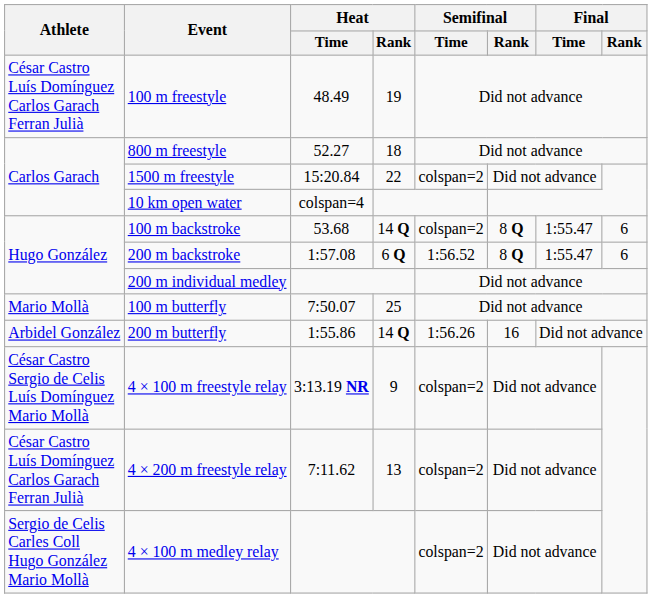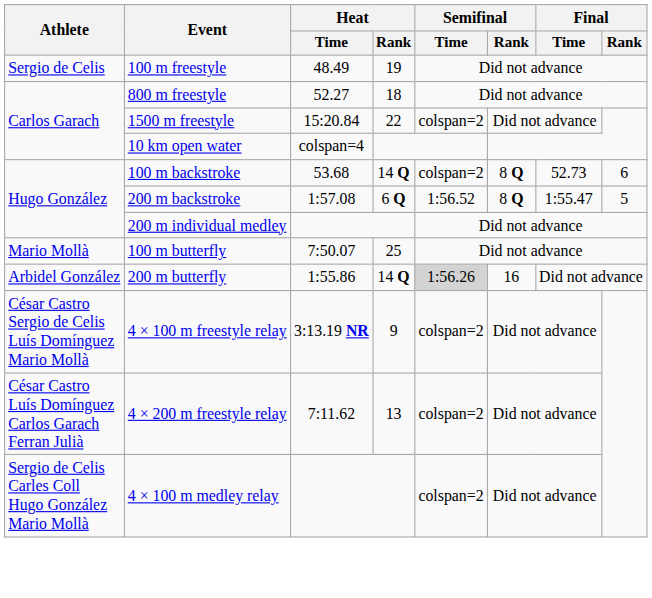(61, 96) César Castro Luís Domínguez Carlos Garach Ferran Julià -> (56, 68) Sergio de Celis
(569, 229) 1:55.47 -> (569, 173) 52.73
(624, 255) 6 -> (624, 199) 5
(451, 333) no background -> (451, 277) lightgrey background
